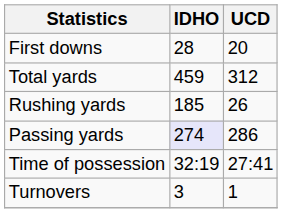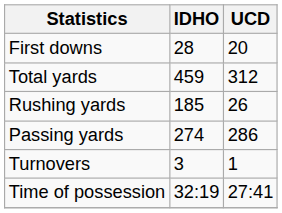(189, 134) lavender background -> (189, 134) no background
rows swapped: (49, 192) <-> (87, 163)
